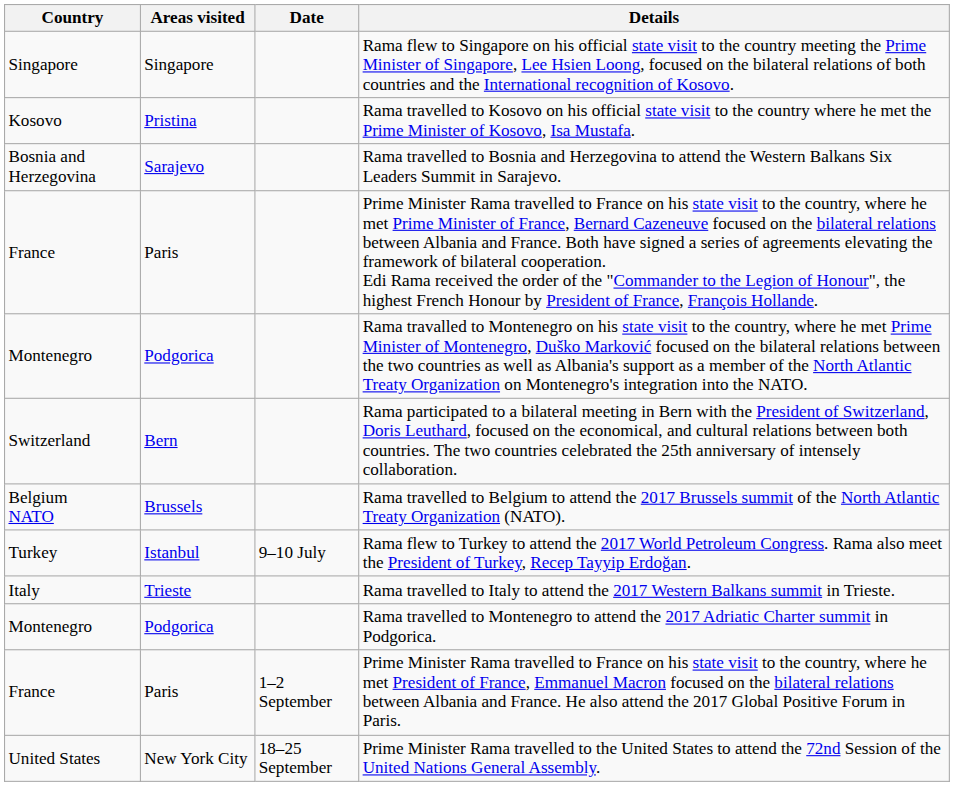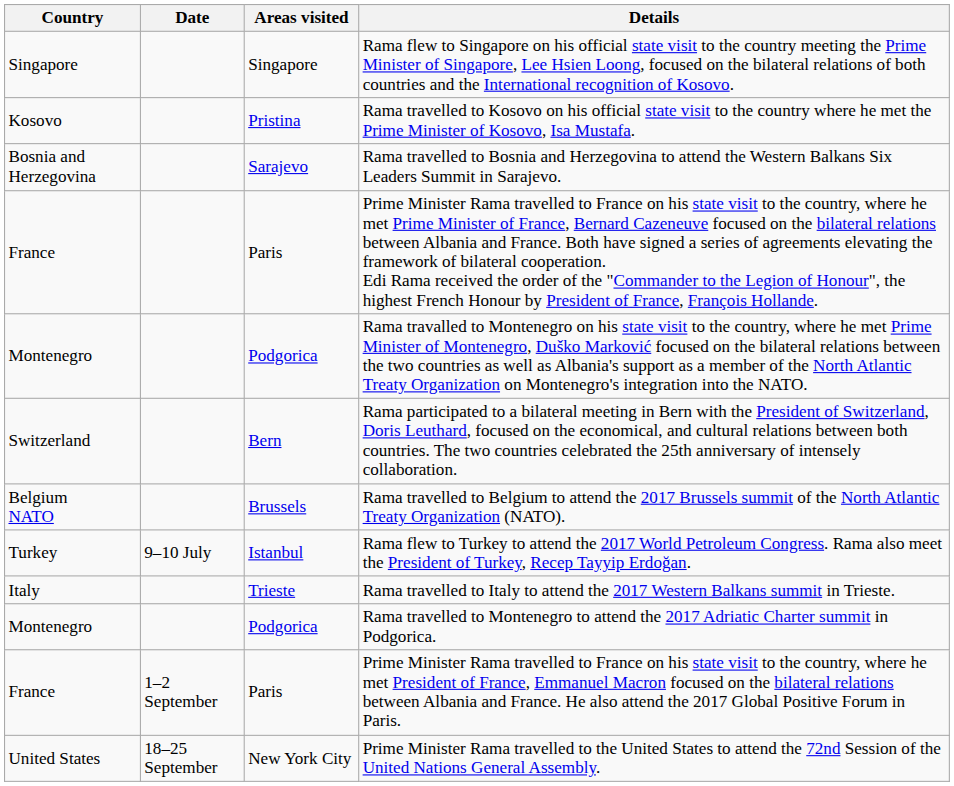columns swapped: (198, 18) <-> (307, 18)
